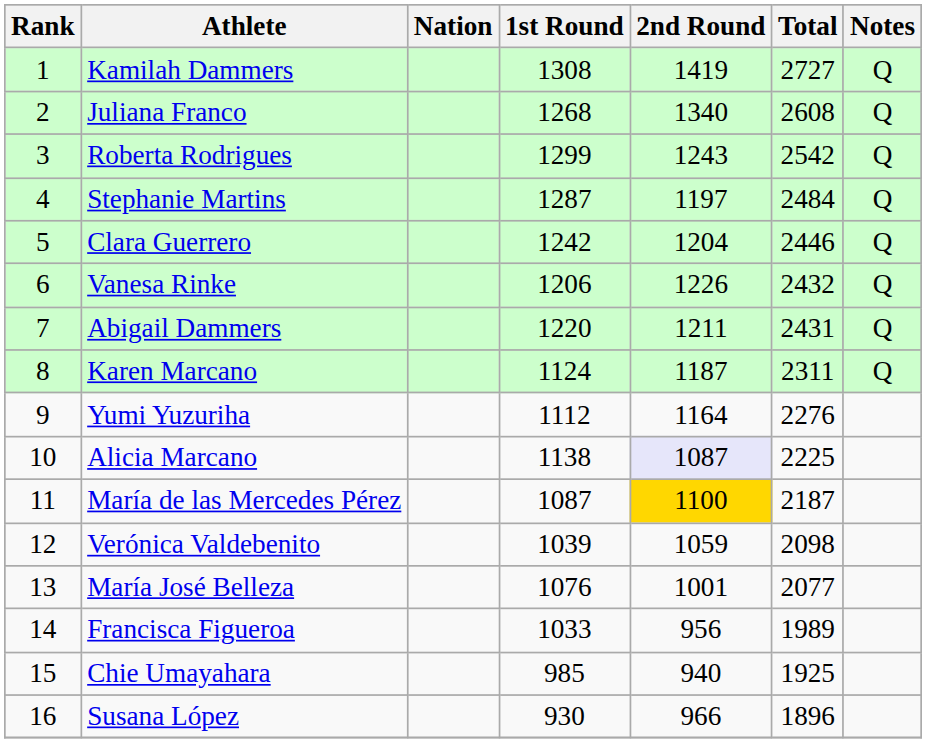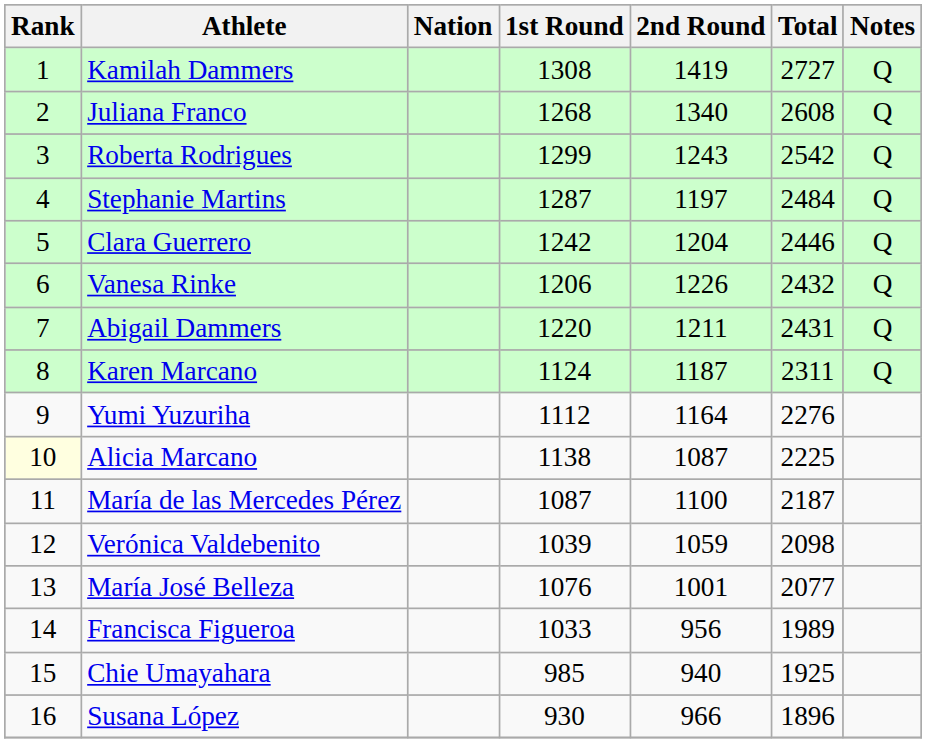(43, 457) no background -> (43, 457) lightyellow background
(701, 457) lavender background -> (701, 457) no background
(701, 500) gold background -> (701, 500) no background
